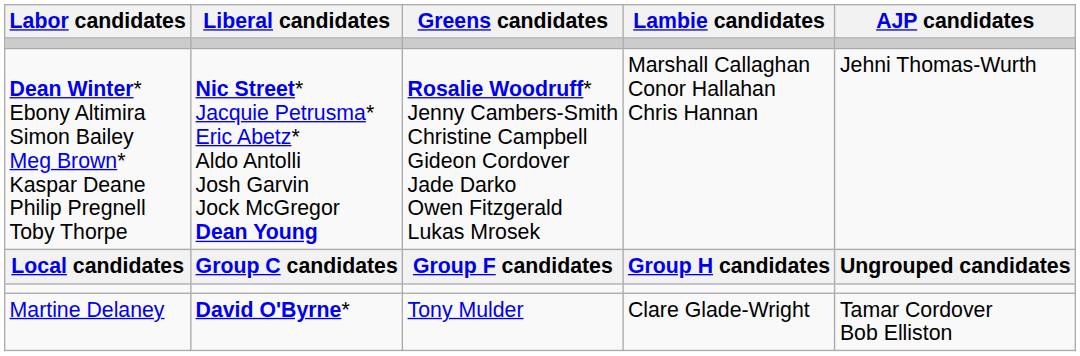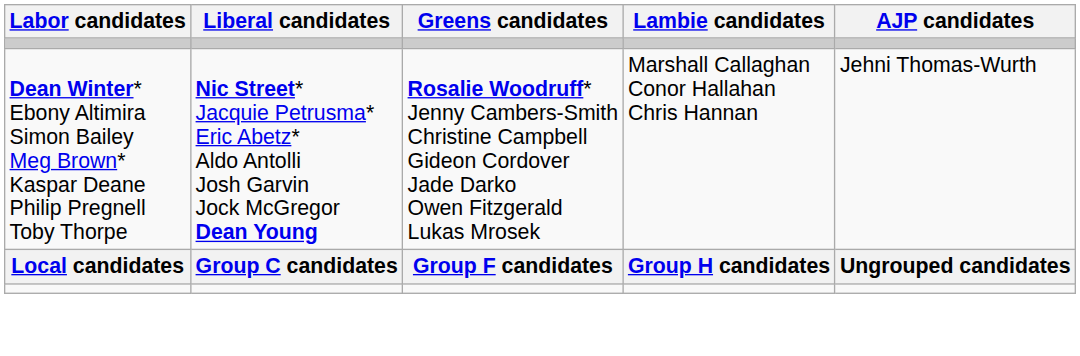- row: (87, 309)
